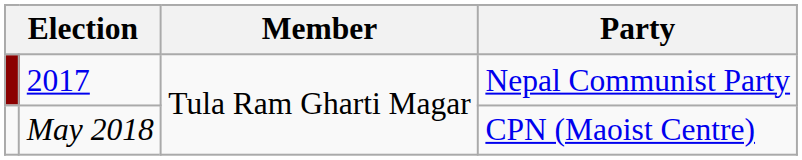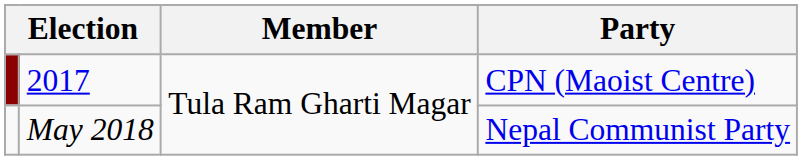(638, 79) Nepal Communist Party -> (620, 79) CPN (Maoist Centre)
(620, 129) CPN (Maoist Centre) -> (638, 129) Nepal Communist Party
